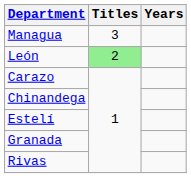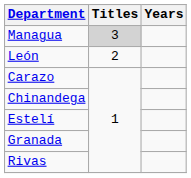(115, 36) no background -> (115, 36) lightgrey background
(115, 57) lightgreen background -> (115, 57) no background
